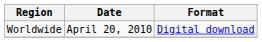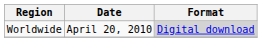(206, 29) no background -> (206, 29) lightgrey background
